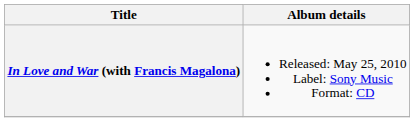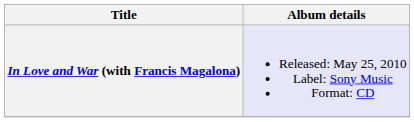(326, 78) no background -> (326, 78) lavender background
